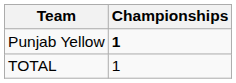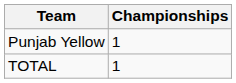(116, 41) bold -> (116, 41) normal
